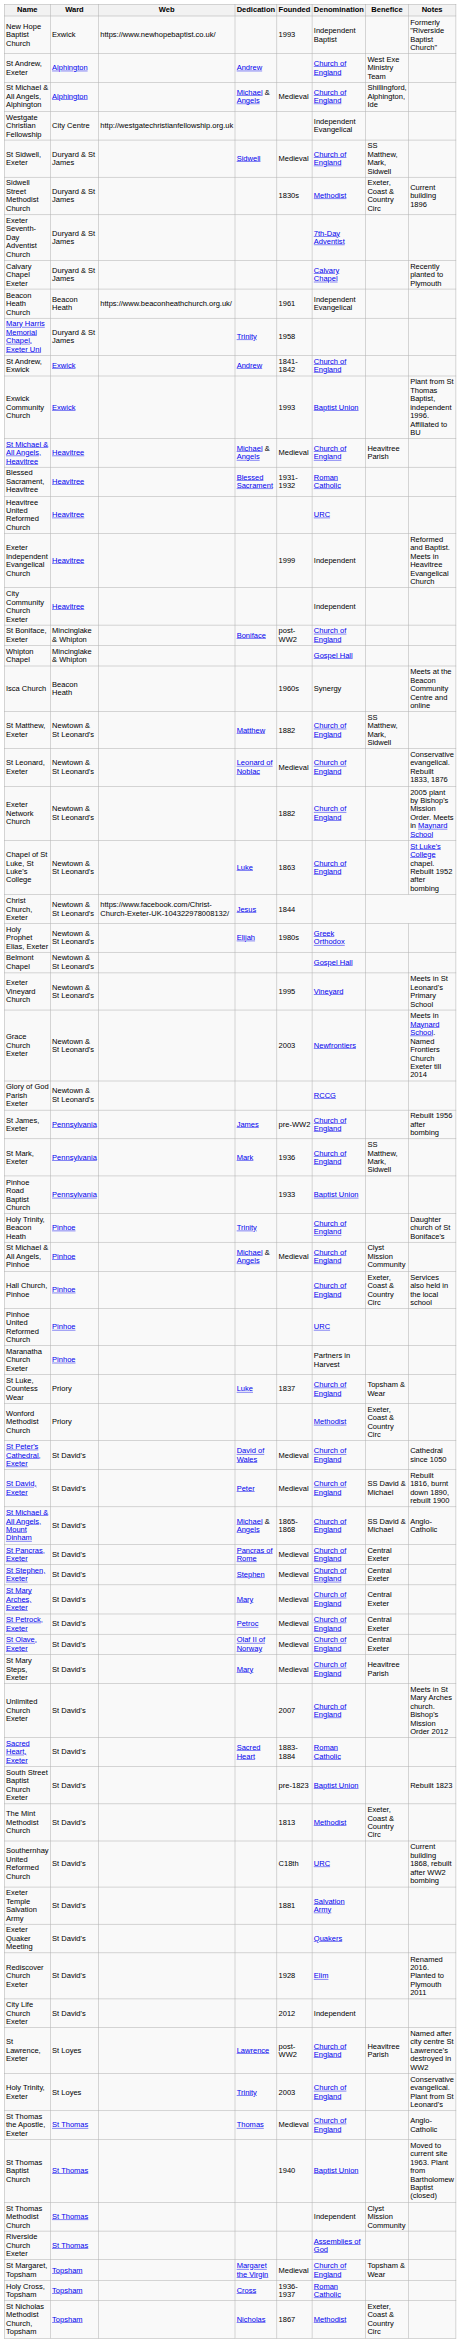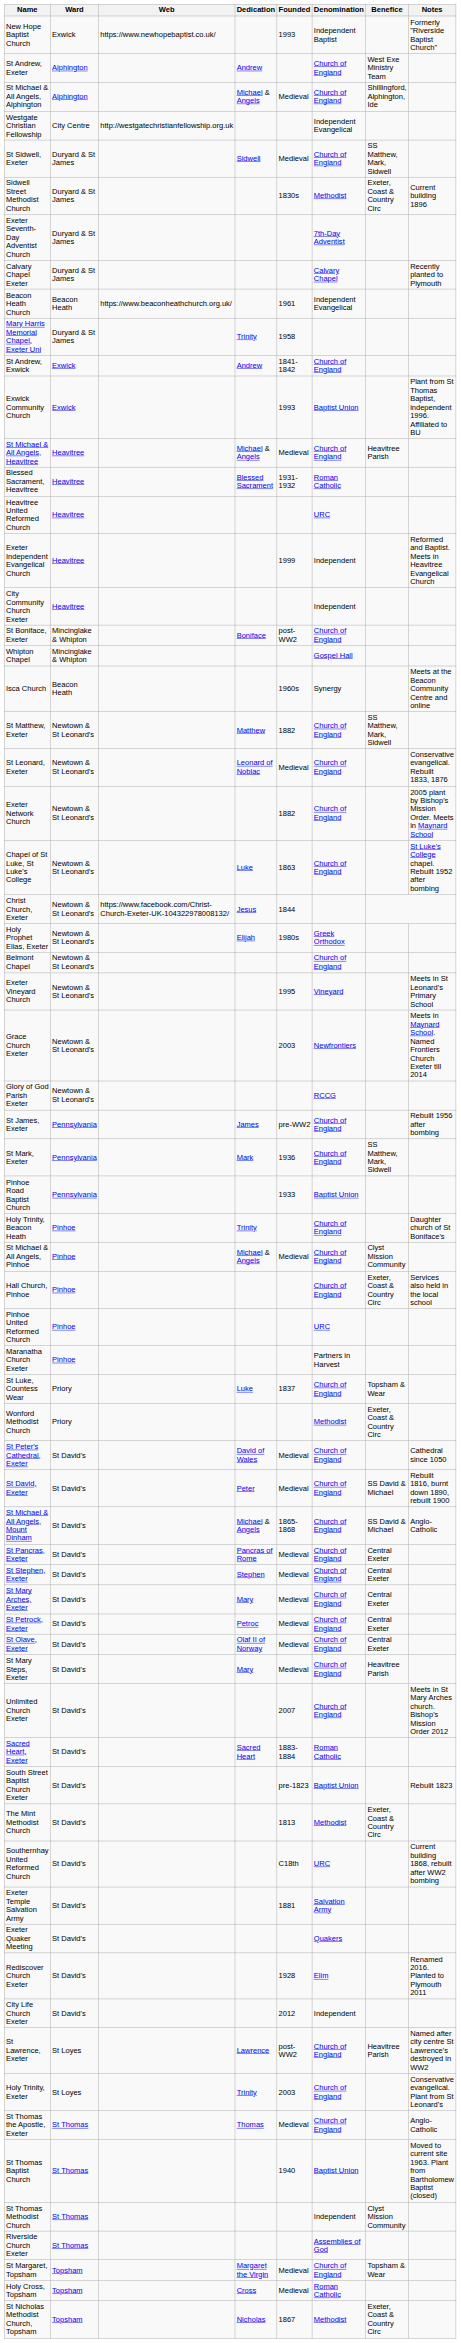(333, 962) Gospel Hall -> (330, 962) Church of England
(288, 2290) 1936-1937 -> (294, 2290) Medieval
